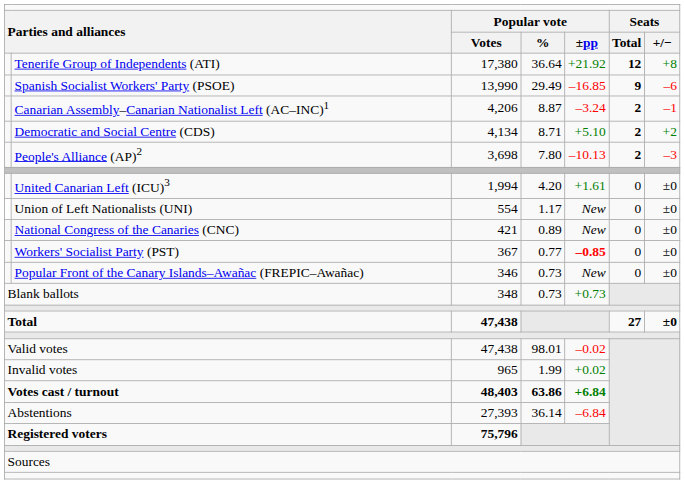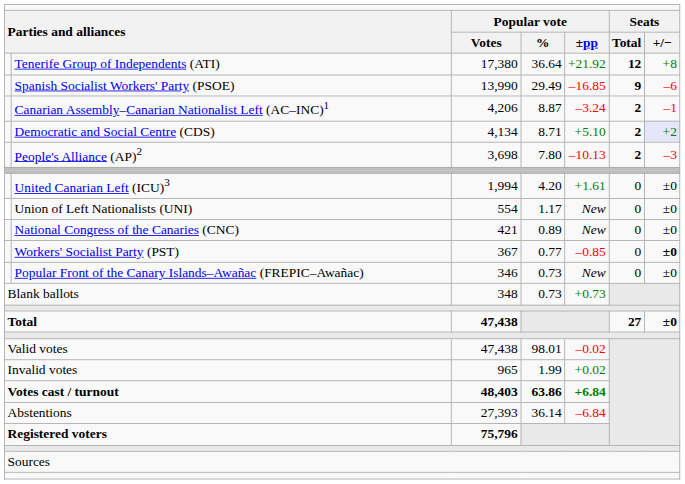(670, 131) no background -> (670, 131) lavender background
(591, 251) bold -> (591, 251) normal
(670, 251) normal -> (670, 251) bold
